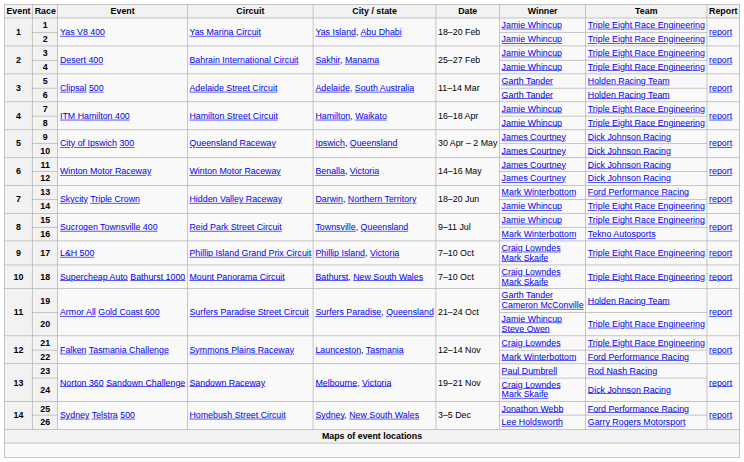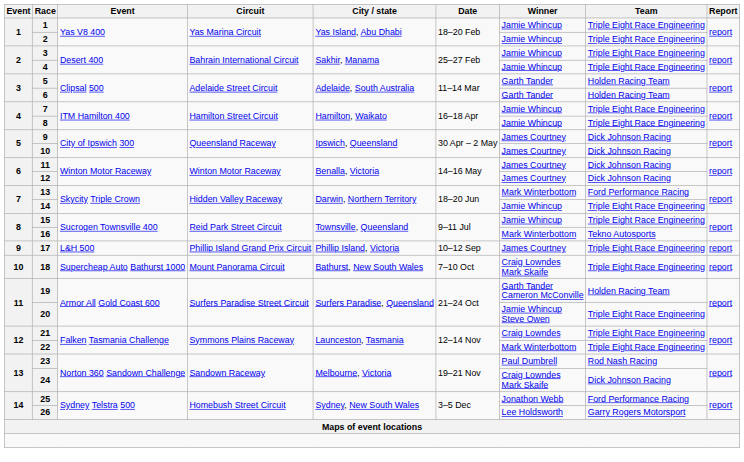(456, 253) 7–10 Oct -> (459, 248) 10–12 Sep
(531, 253) Craig Lowndes Mark Skaife -> (534, 248) James Courtney
(638, 356) Ford Performance Racing -> (646, 347) Triple Eight Race Engineering
